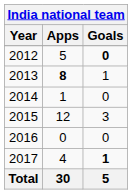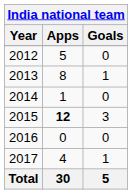(105, 55) bold -> (105, 55) normal
(63, 76) bold -> (63, 76) normal
(63, 117) normal -> (63, 117) bold
(105, 158) bold -> (105, 158) normal
